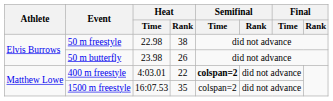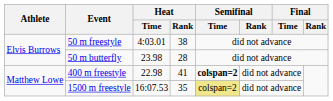(152, 42) 22.98 -> (152, 42) 4:03.01
(183, 58) 26 -> (183, 58) 28
(152, 73) 4:03.01 -> (152, 73) 22.98
(183, 73) 22 -> (183, 73) 41
(217, 88) no background -> (217, 88) khaki background
